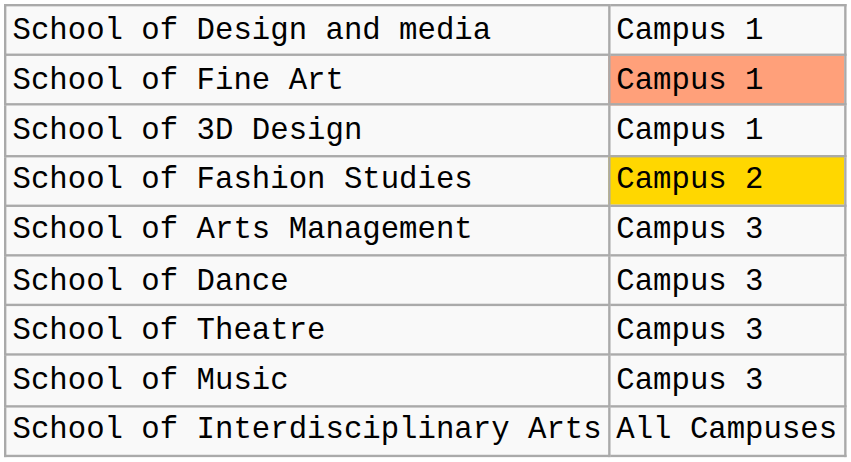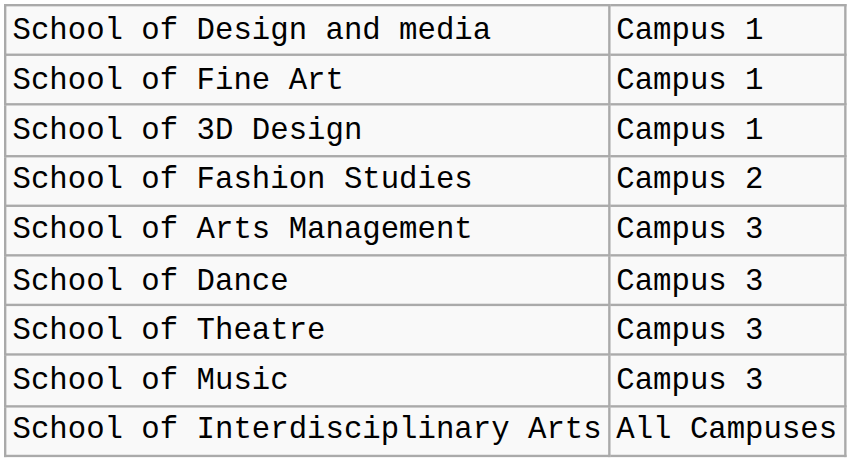(690, 80) lightsalmon background -> (690, 80) no background
(690, 180) gold background -> (690, 180) no background
